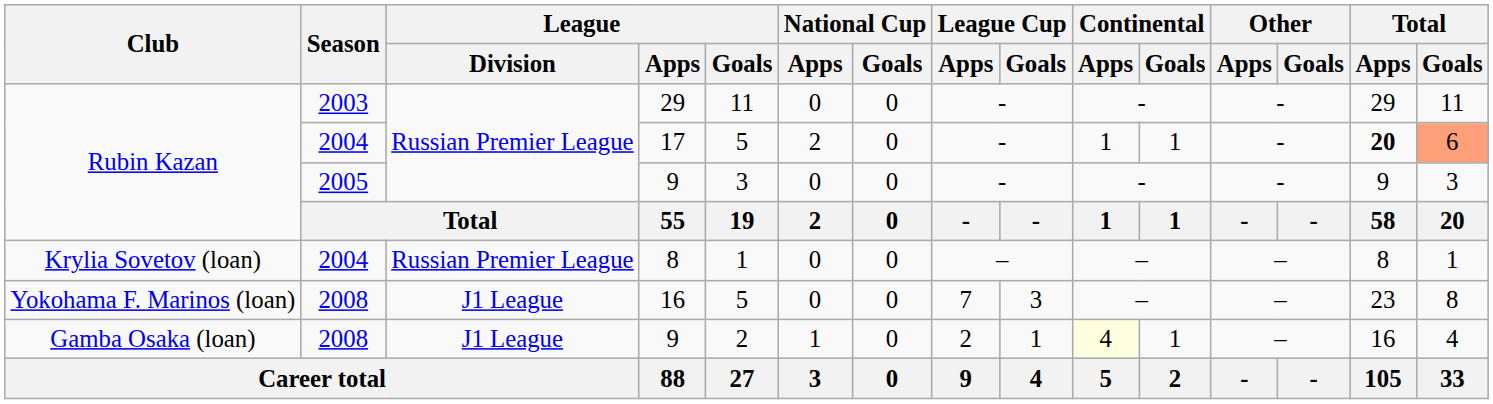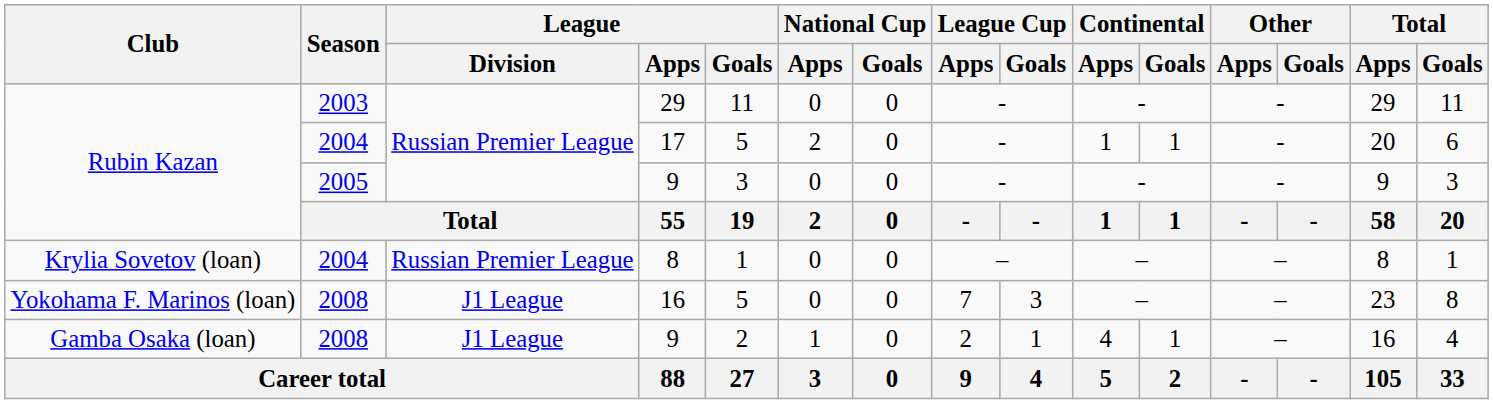(1383, 142) bold -> (1383, 142) normal
(1452, 142) lightsalmon background -> (1452, 142) no background
(1106, 338) lightyellow background -> (1106, 338) no background
